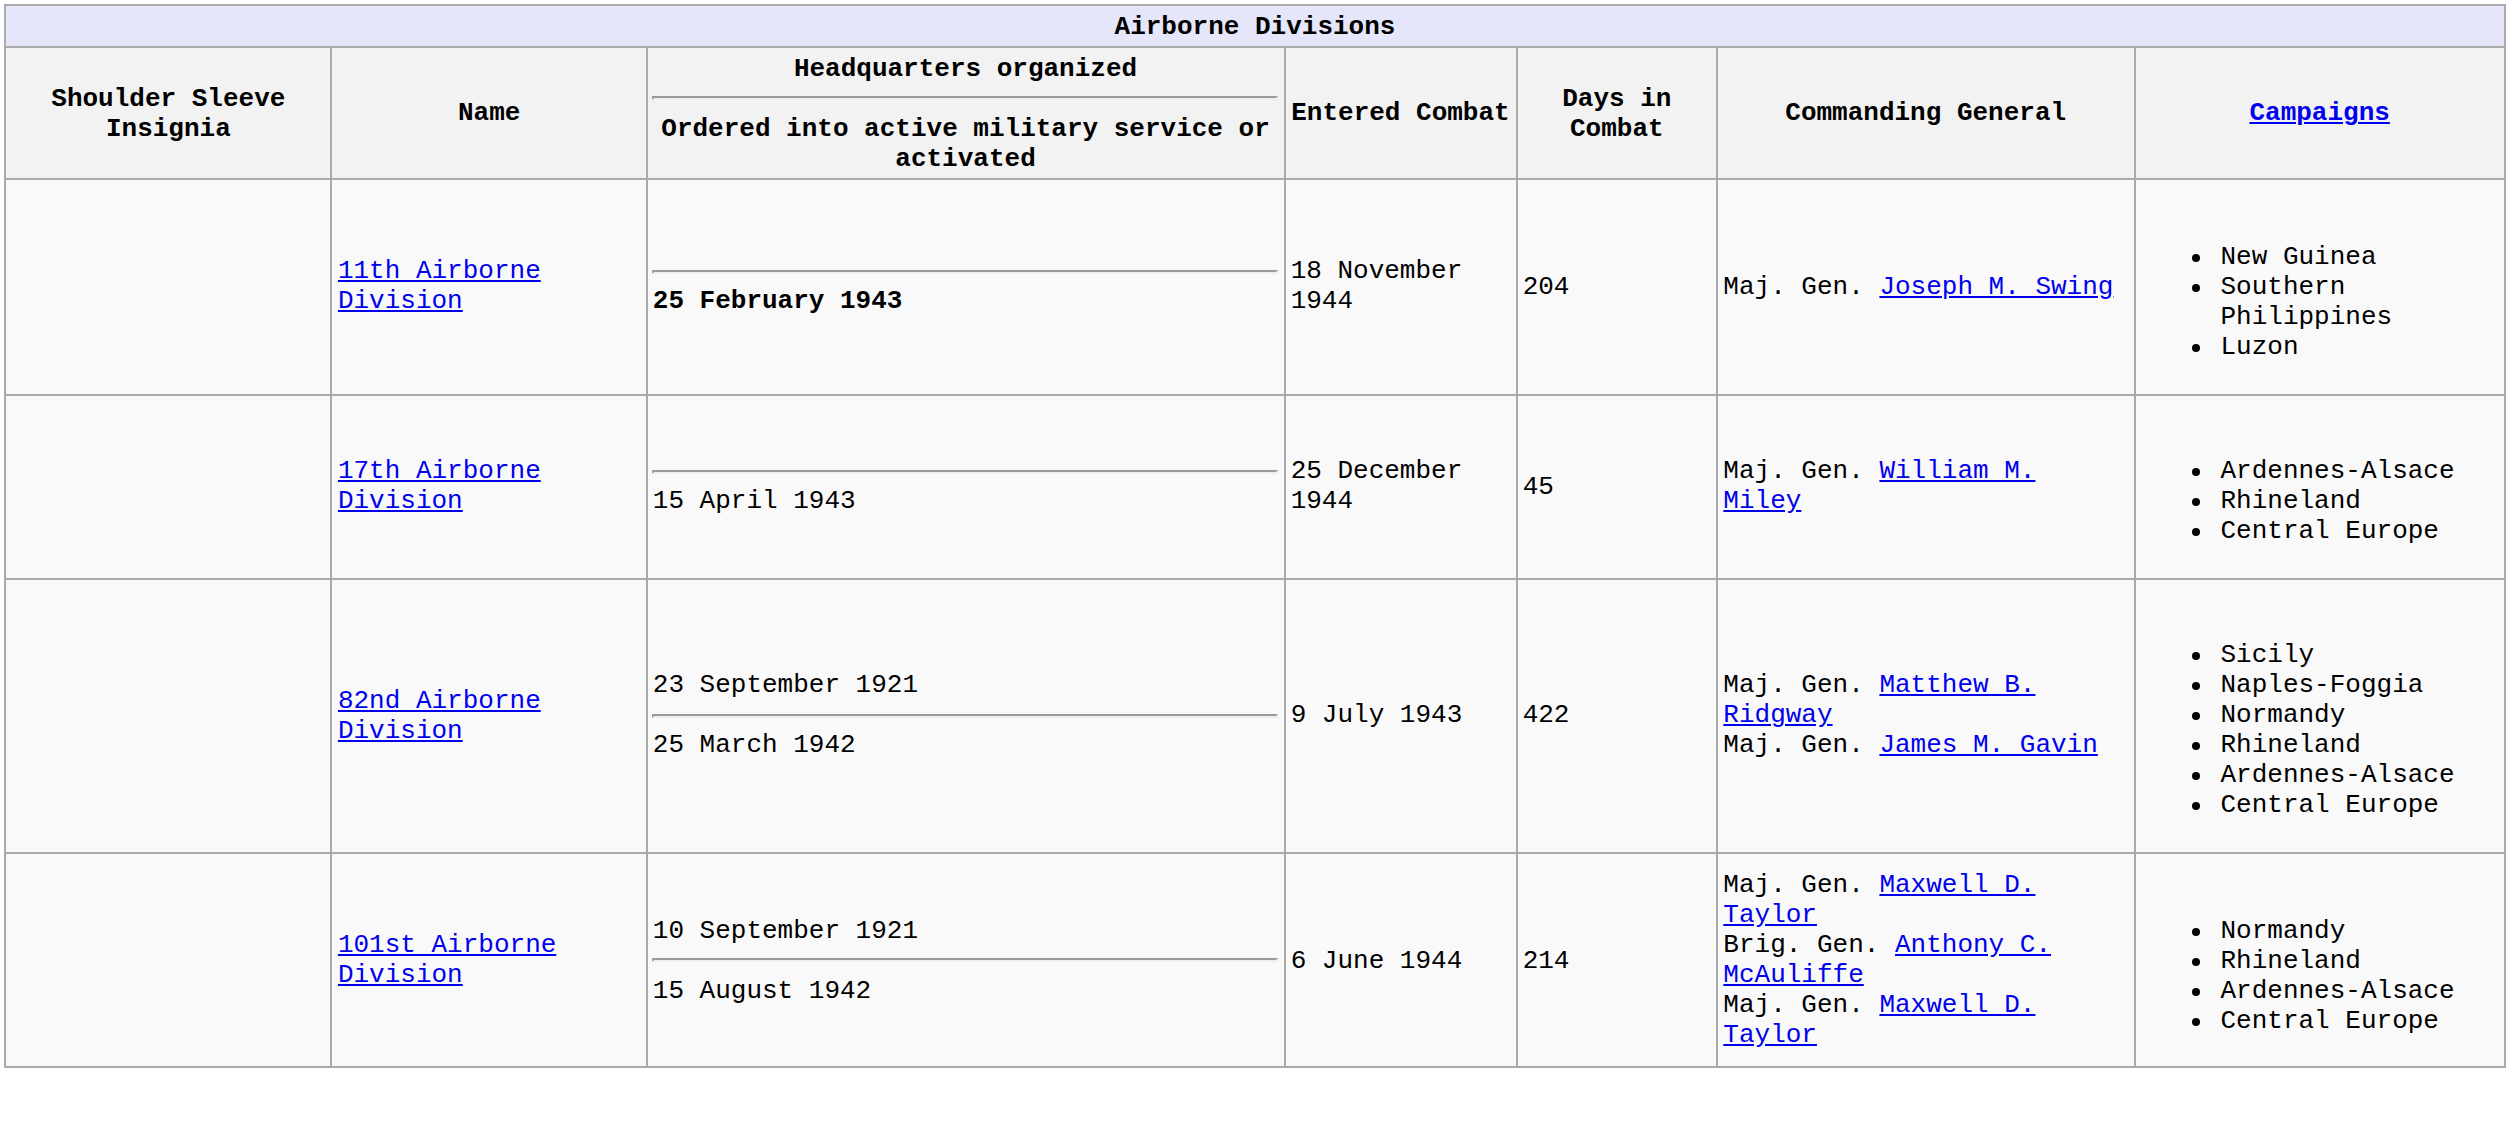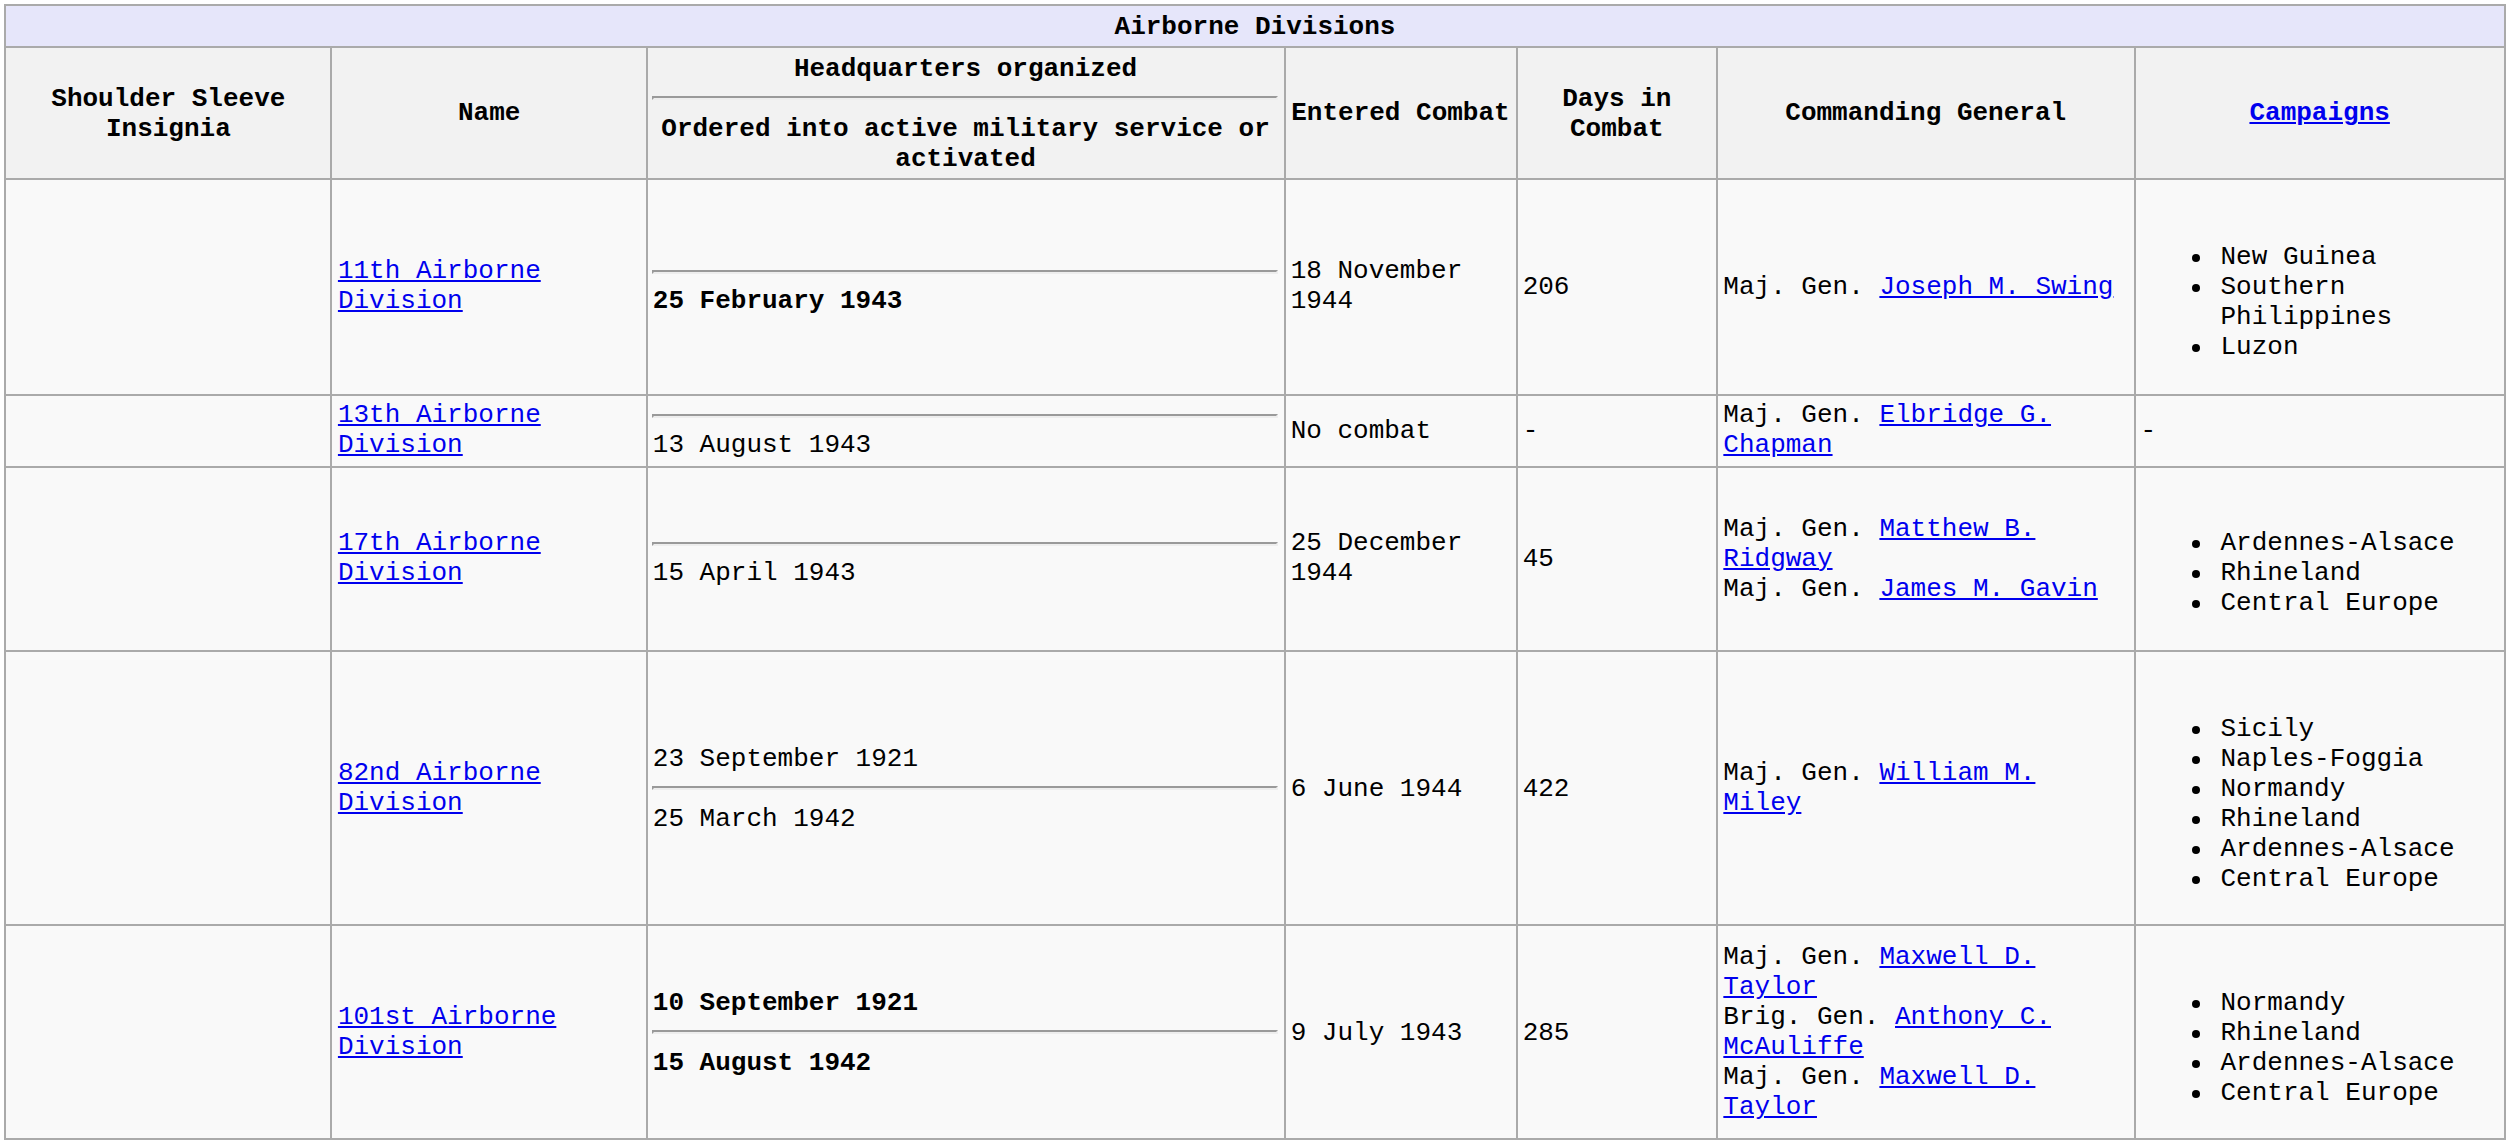(1546, 287) 204 -> (1546, 287) 206
+ row: (439, 430)
(1879, 486) Maj. Gen. William M. Miley -> (1911, 559) Maj. Gen. Matthew B. Ridgway Maj. Gen. James M. Gavin
(1376, 716) 9 July 1943 -> (1376, 788) 6 June 1944
(1911, 716) Maj. Gen. Matthew B. Ridgway Maj. Gen. James M. Gavin -> (1879, 788) Maj. Gen. William M. Miley
(966, 960) normal -> (966, 1032) bold
(1376, 960) 6 June 1944 -> (1376, 1032) 9 July 1943
(1546, 960) 214 -> (1546, 1032) 285
